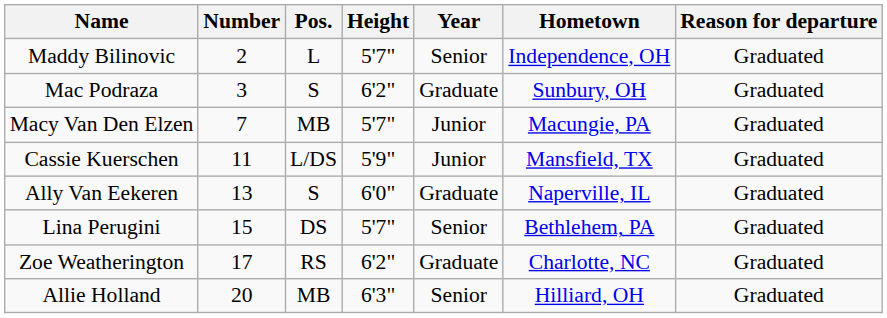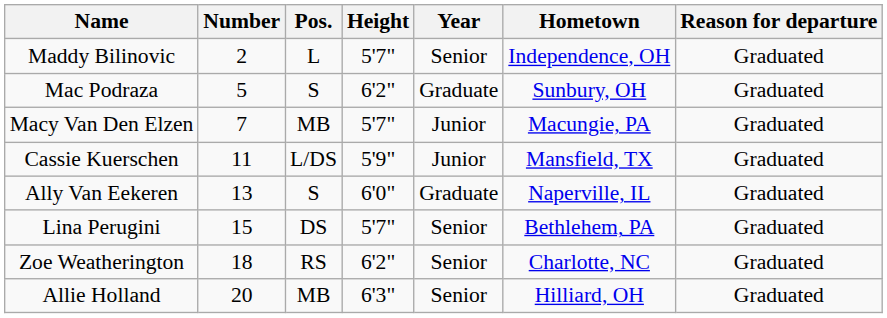(242, 90) 3 -> (242, 90) 5
(242, 261) 17 -> (242, 261) 18
(459, 261) Graduate -> (459, 261) Senior
